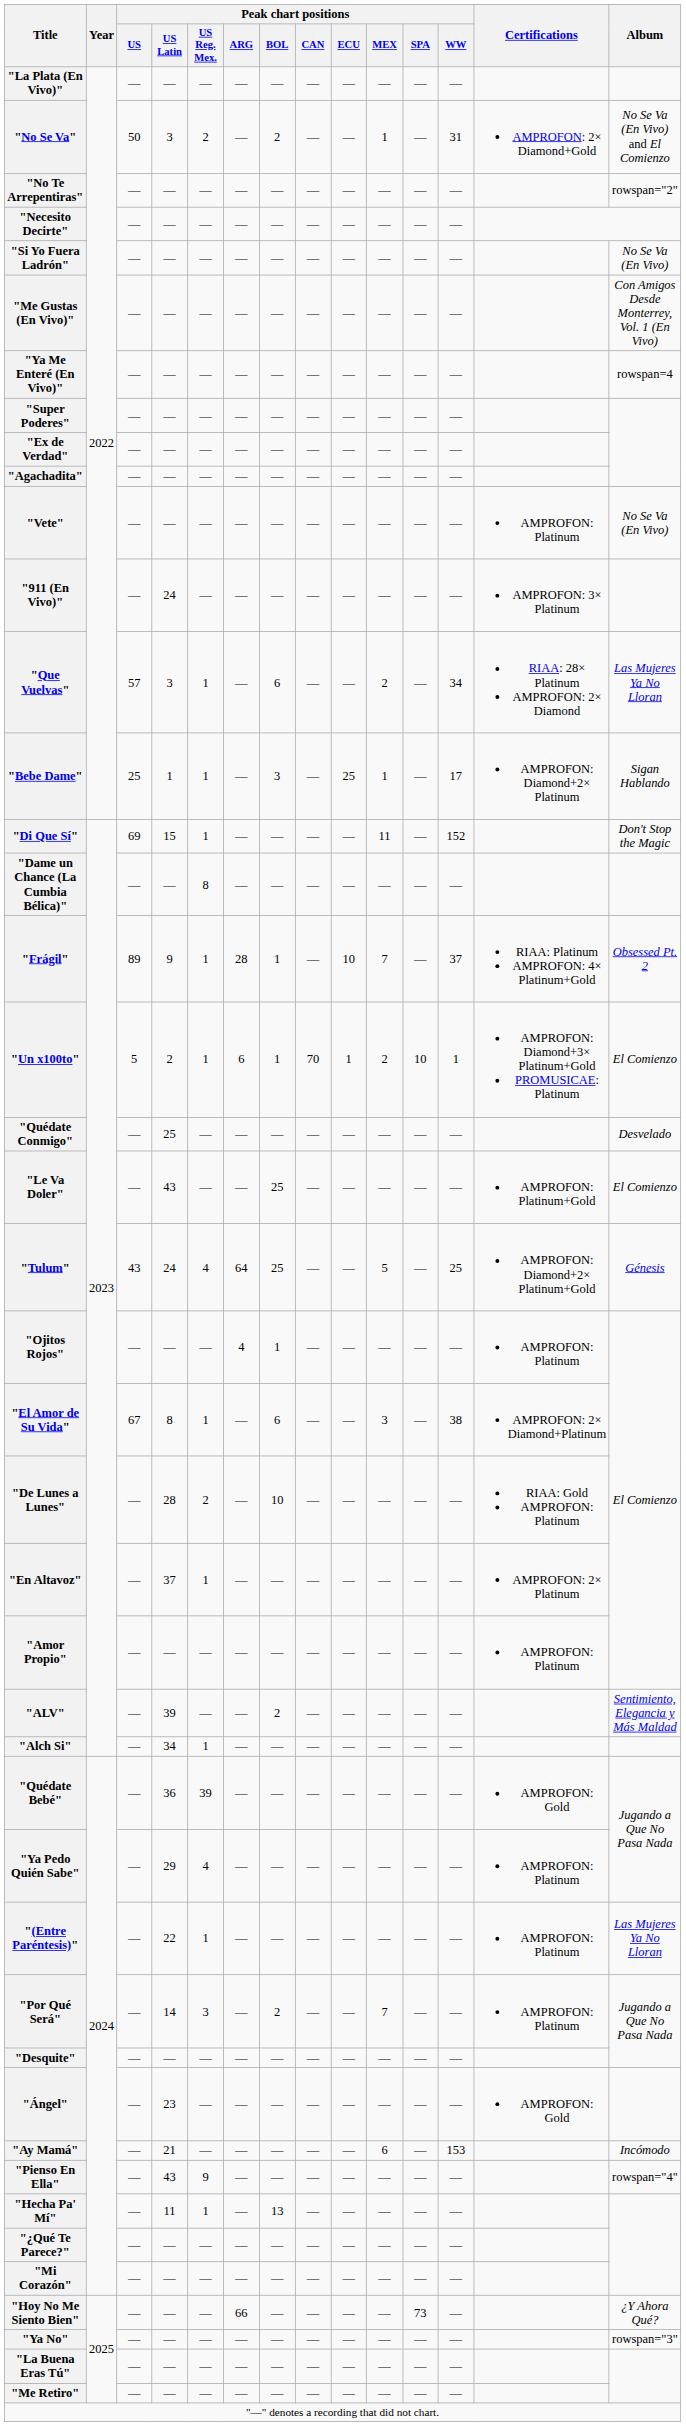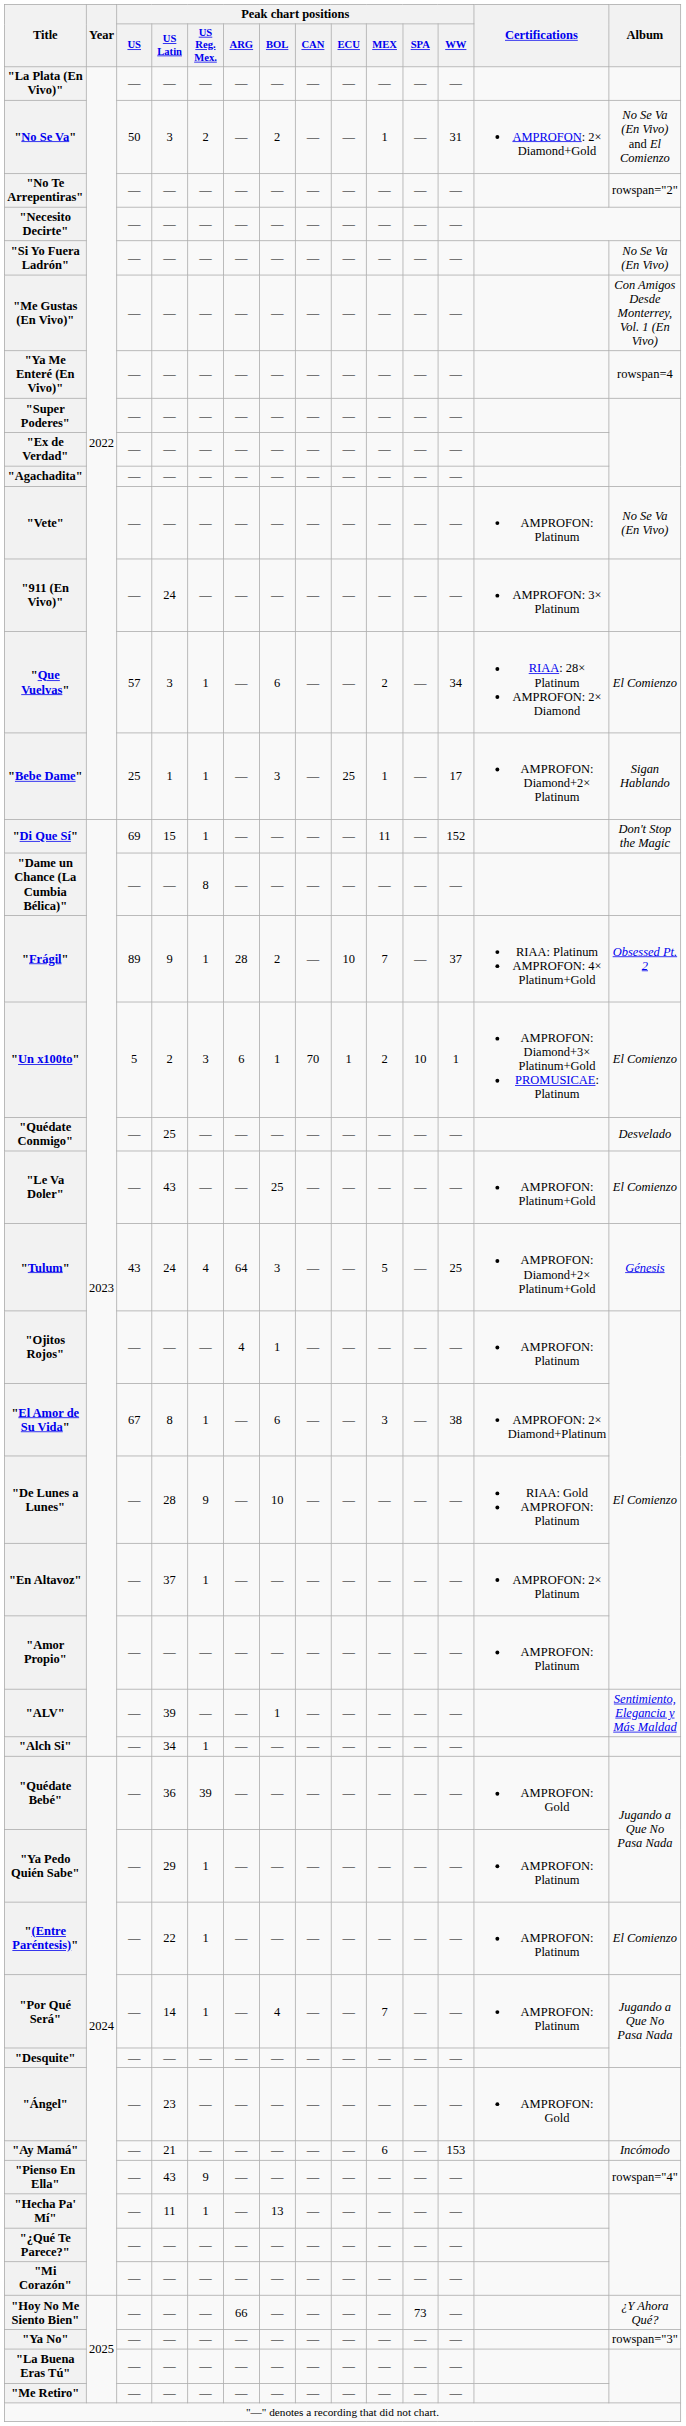(645, 682) Las Mujeres Ya No Lloran -> (645, 682) El Comienzo
(277, 958) 1 -> (277, 958) 2
(205, 1059) 1 -> (205, 1059) 3
(277, 1267) 25 -> (277, 1267) 3
(205, 1499) 2 -> (205, 1499) 9
(277, 1712) 2 -> (277, 1712) 1
(205, 1865) 4 -> (205, 1865) 1
(645, 1938) Las Mujeres Ya No Lloran -> (645, 1938) El Comienzo
(205, 2011) 3 -> (205, 2011) 1
(277, 2011) 2 -> (277, 2011) 4
